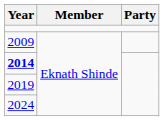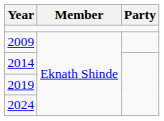(21, 63) bold -> (21, 63) normal
